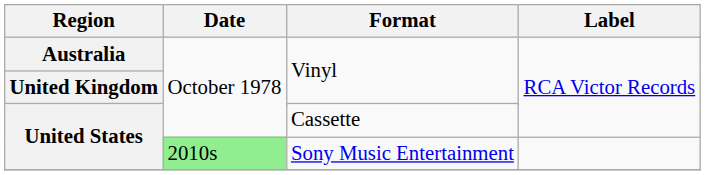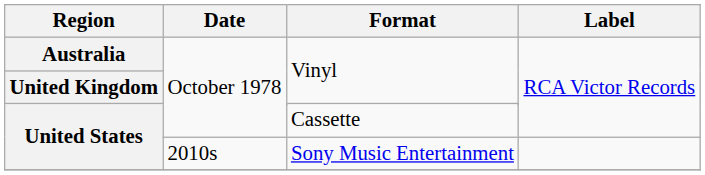(192, 152) lightgreen background -> (192, 152) no background
